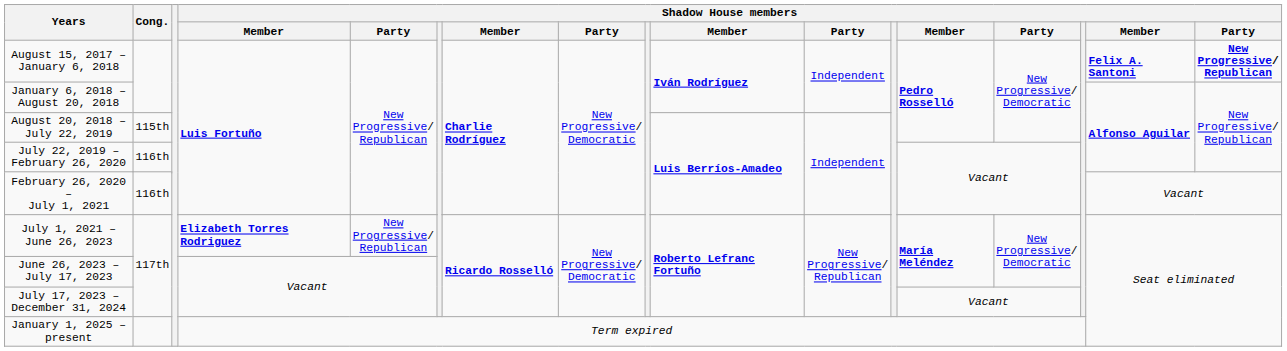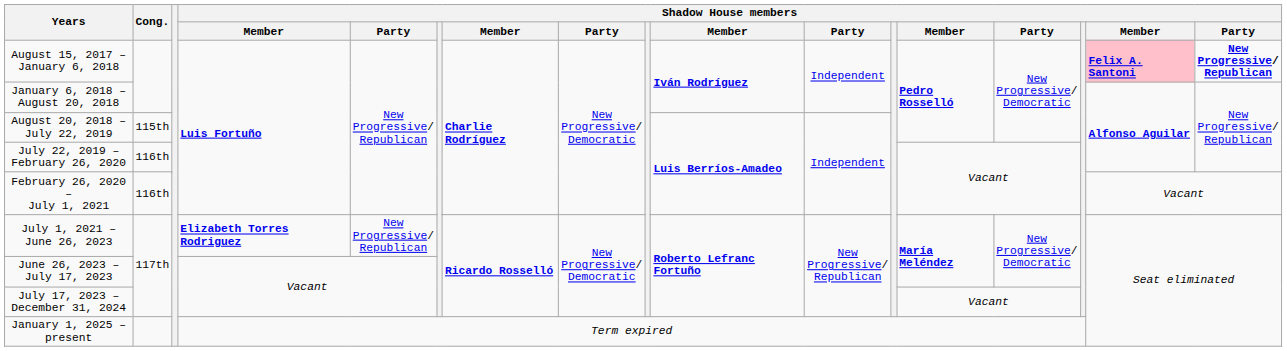(1116, 67) no background -> (1116, 67) pink background
